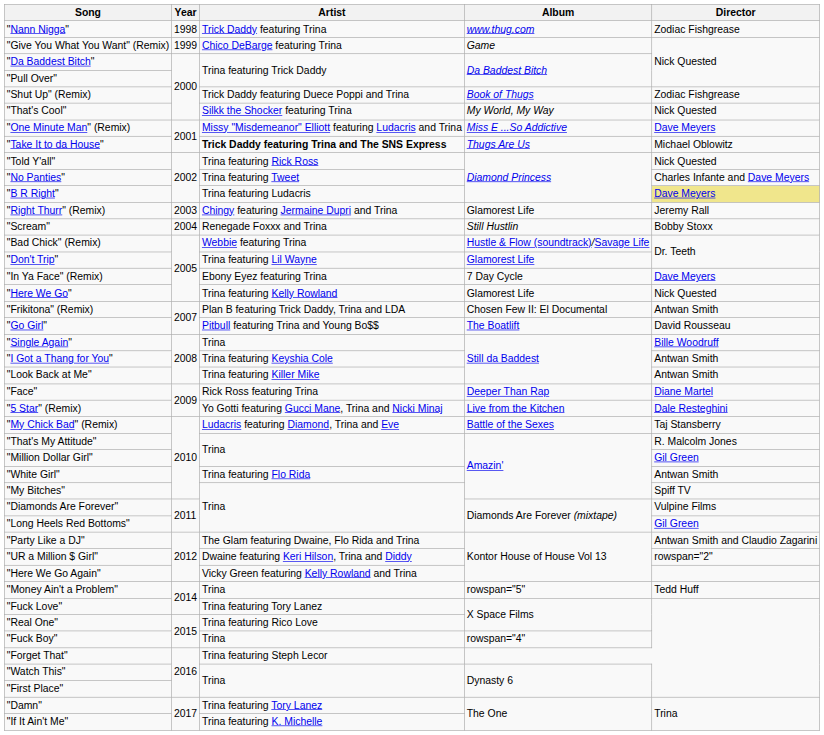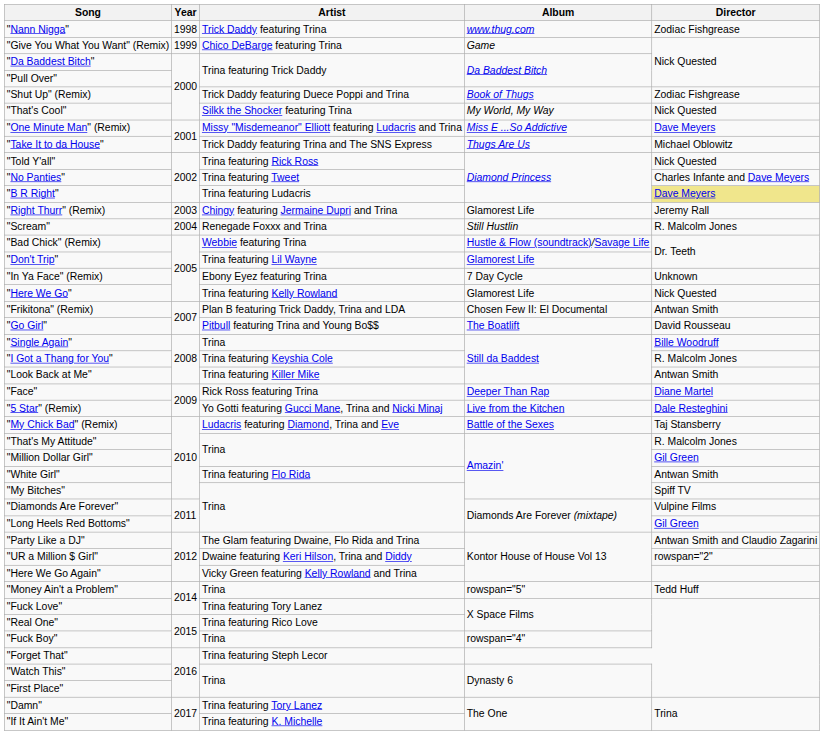(324, 144) bold -> (317, 144) normal
(683, 227) Bobby Stoxx -> (696, 227) R. Malcolm Jones
(685, 276) Dave Meyers -> (676, 276) Unknown
(686, 359) Antwan Smith -> (696, 359) R. Malcolm Jones
